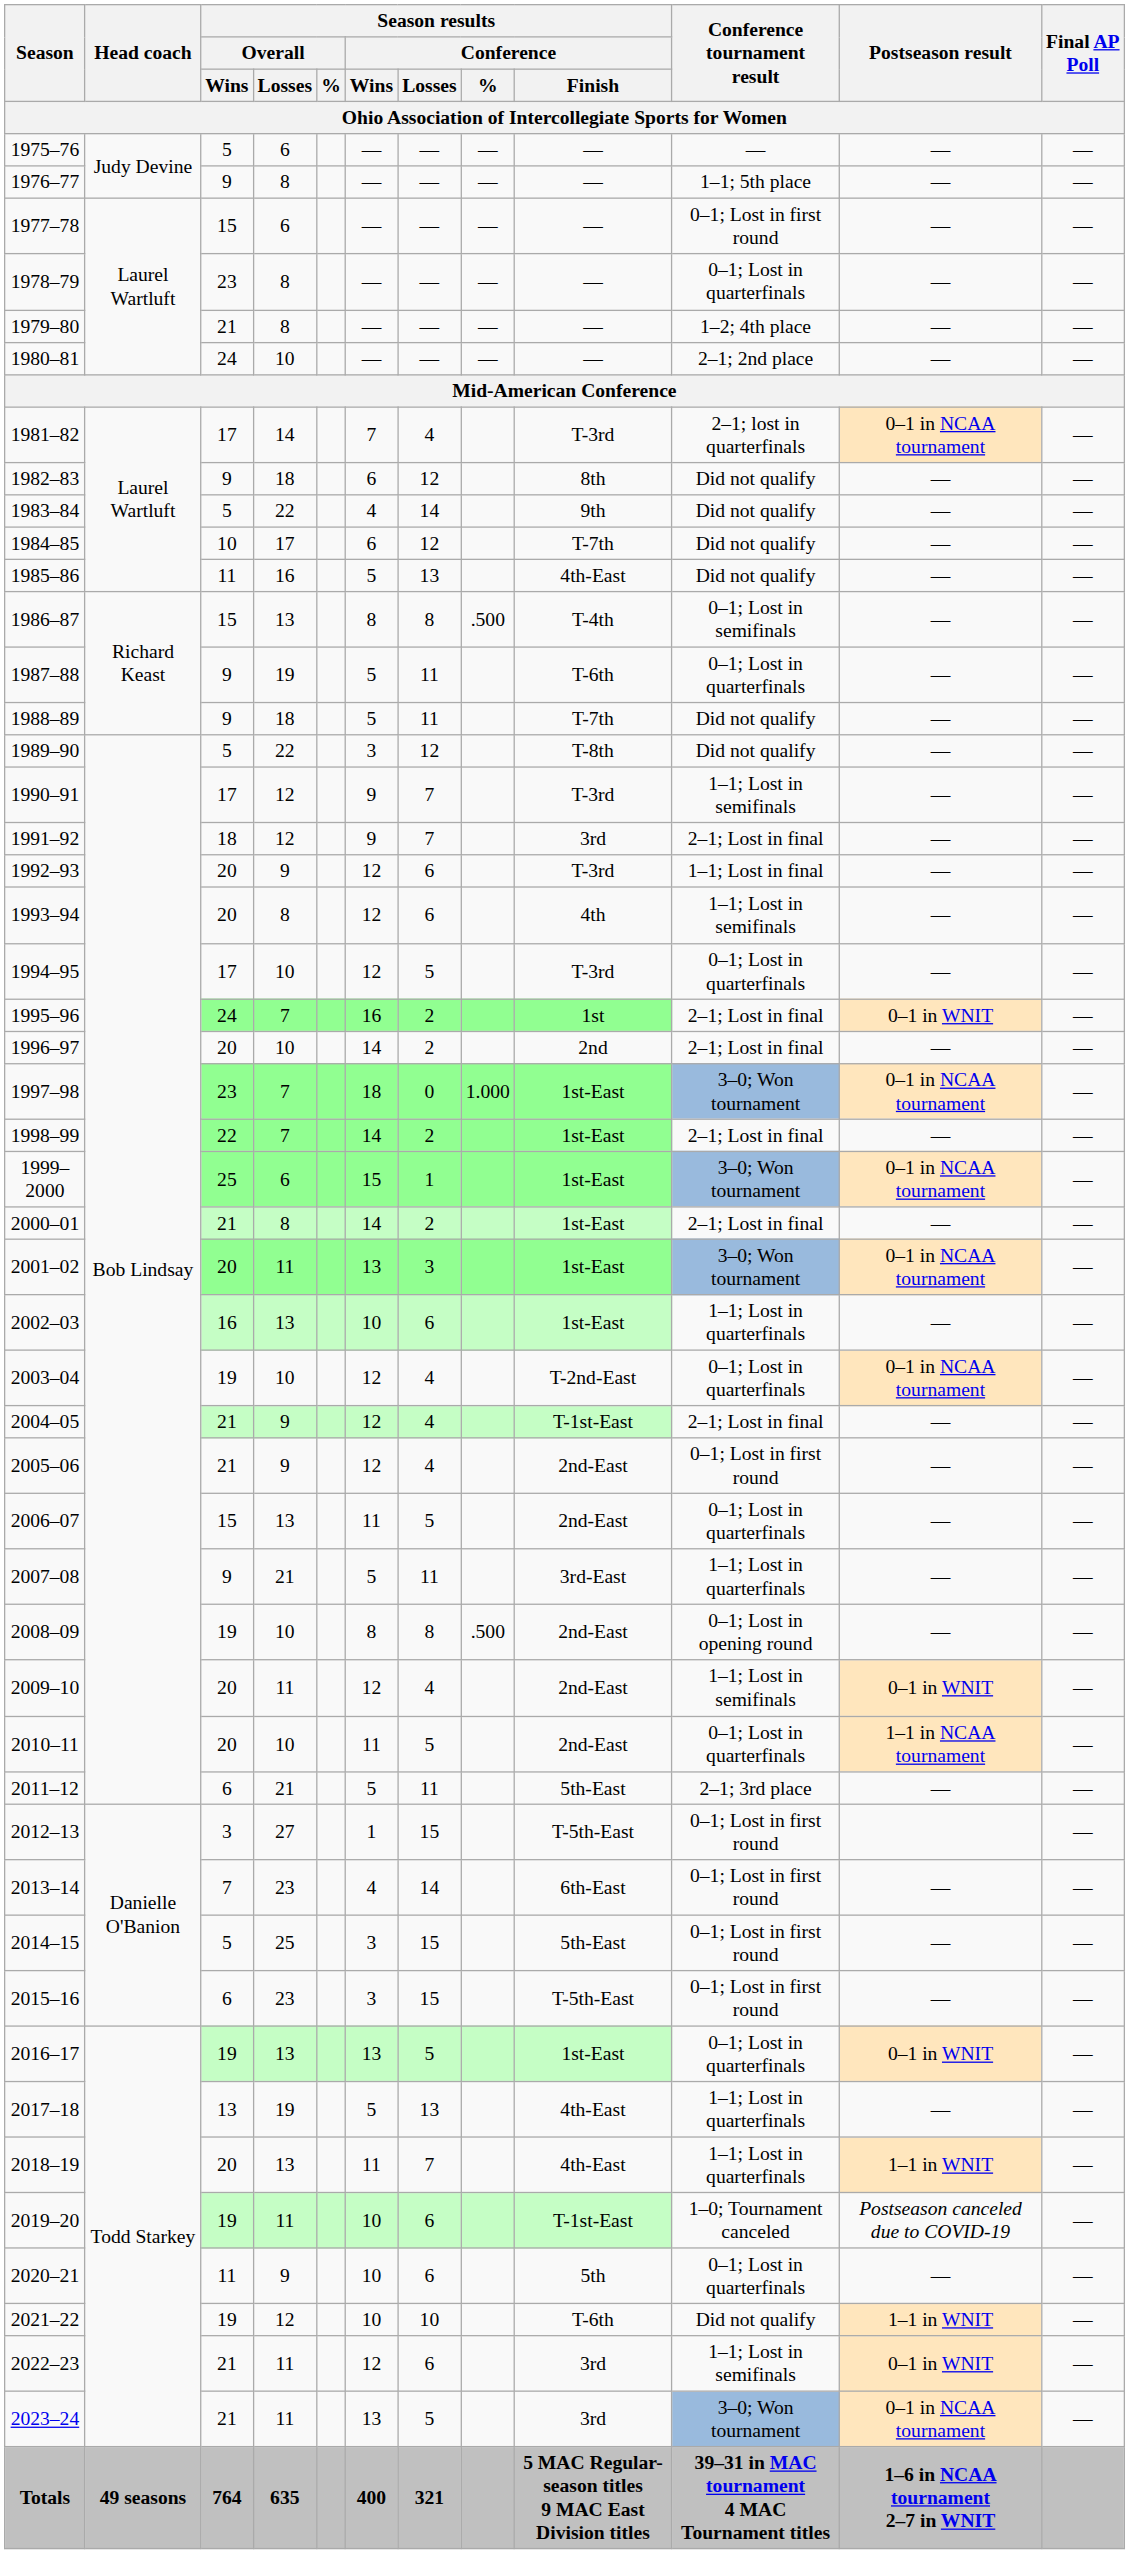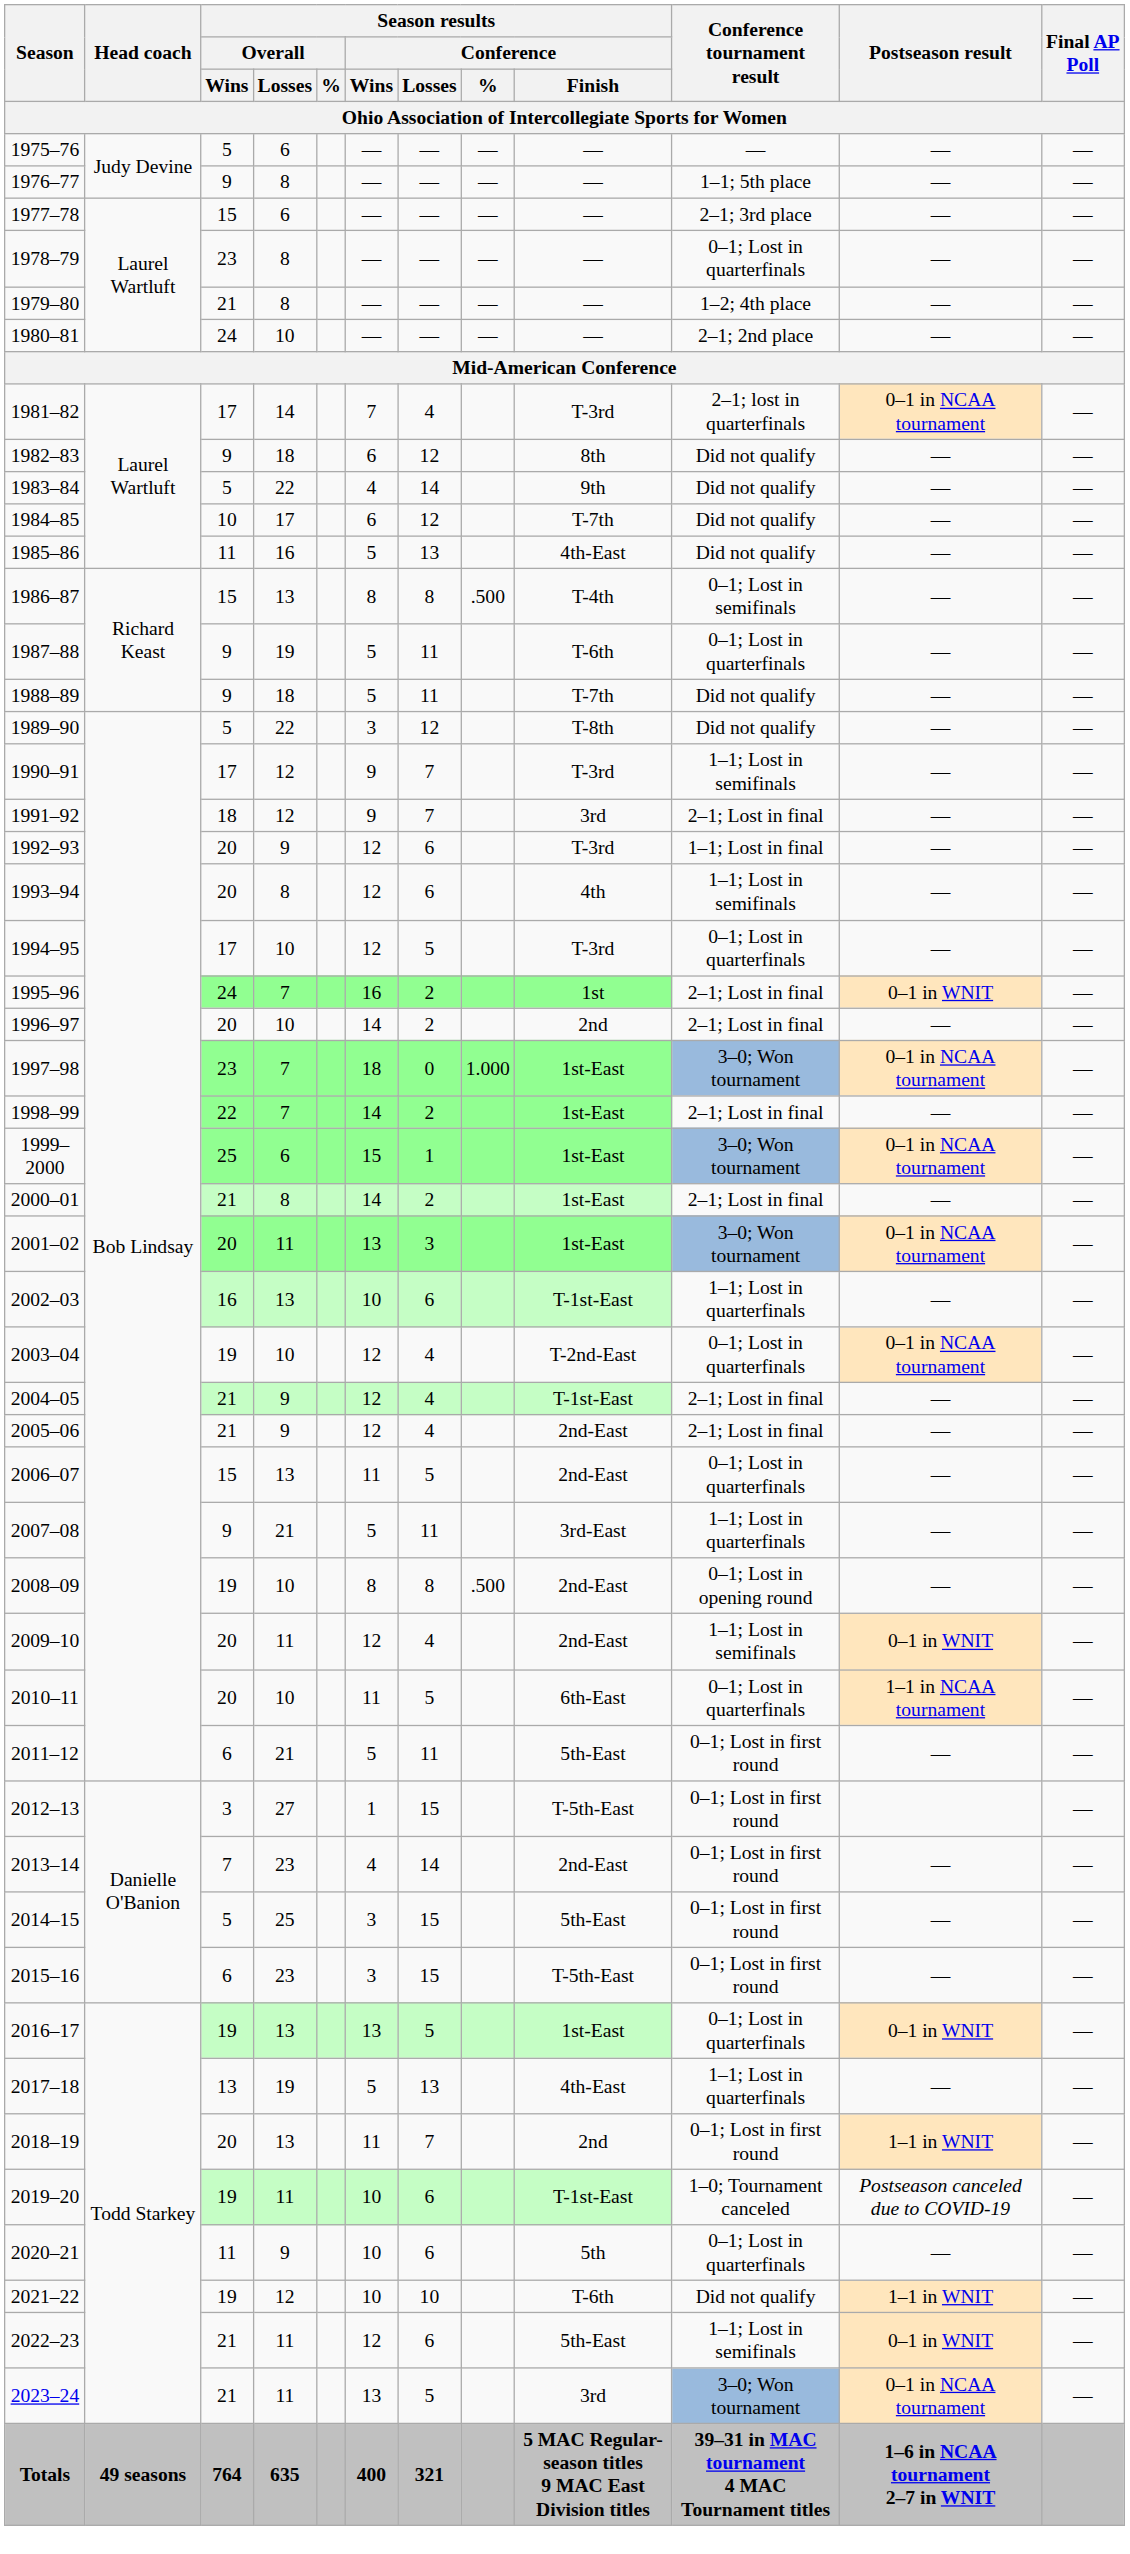(756, 226) 0–1; Lost in first round -> (756, 214) 2–1; 3rd place
(593, 1322) 1st-East -> (593, 1299) T-1st-East
(756, 1465) 0–1; Lost in first round -> (756, 1431) 2–1; Lost in final
(593, 1743) 2nd-East -> (593, 1697) 6th-East
(756, 1787) 2–1; 3rd place -> (756, 1752) 0–1; Lost in first round
(593, 1887) 6th-East -> (593, 1863) 2nd-East
(593, 2164) 4th-East -> (593, 2141) 2nd
(756, 2164) 1–1; Lost in quarterfinals -> (756, 2141) 0–1; Lost in first round
(593, 2363) 3rd -> (593, 2340) 5th-East
